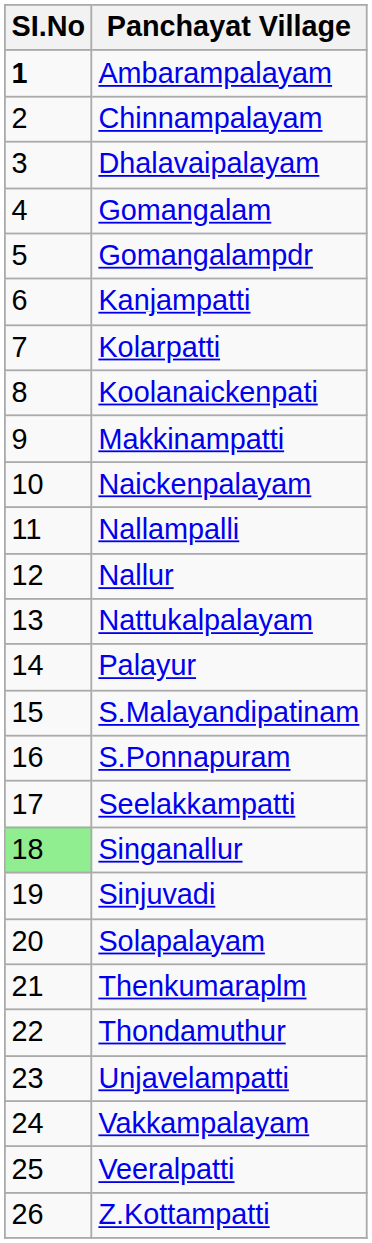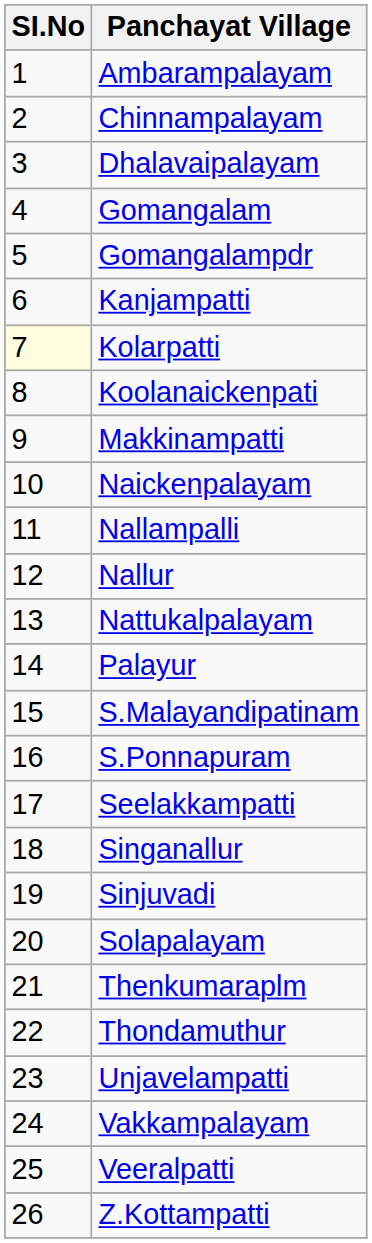(20, 73) bold -> (20, 73) normal
(20, 347) no background -> (20, 347) lightyellow background
(28, 849) lightgreen background -> (28, 849) no background
